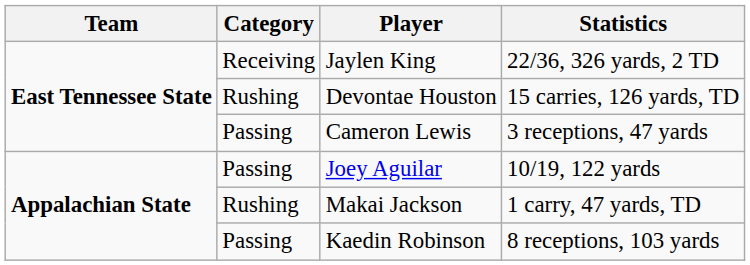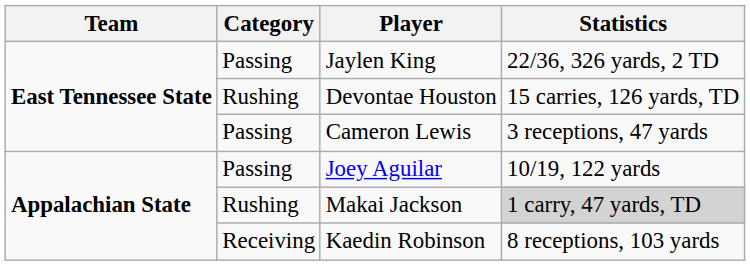(269, 59) Receiving -> (257, 59) Passing
(604, 204) no background -> (604, 204) lightgrey background
(257, 241) Passing -> (269, 241) Receiving
